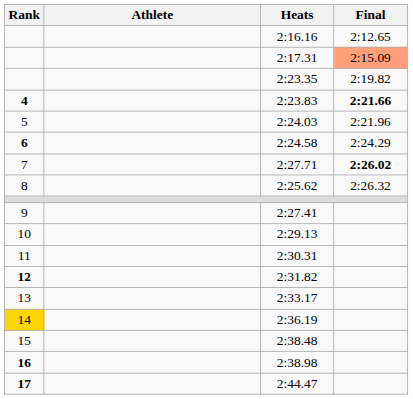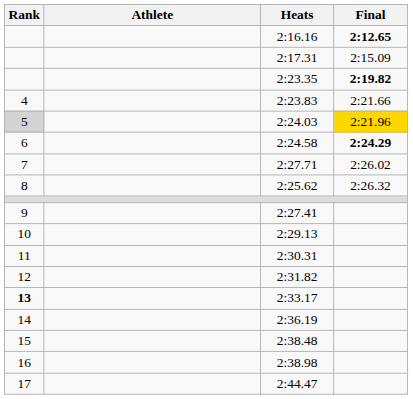(370, 36) normal -> (370, 36) bold
(370, 57) lightsalmon background -> (370, 57) no background
(370, 79) normal -> (370, 79) bold
(24, 100) bold -> (24, 100) normal
(370, 100) bold -> (370, 100) normal
(24, 121) no background -> (24, 121) lightgrey background
(370, 121) no background -> (370, 121) gold background
(24, 143) bold -> (24, 143) normal
(370, 143) normal -> (370, 143) bold
(370, 164) bold -> (370, 164) normal
(24, 277) bold -> (24, 277) normal
(24, 298) normal -> (24, 298) bold
(24, 319) gold background -> (24, 319) no background
(24, 362) bold -> (24, 362) normal
(24, 383) bold -> (24, 383) normal
